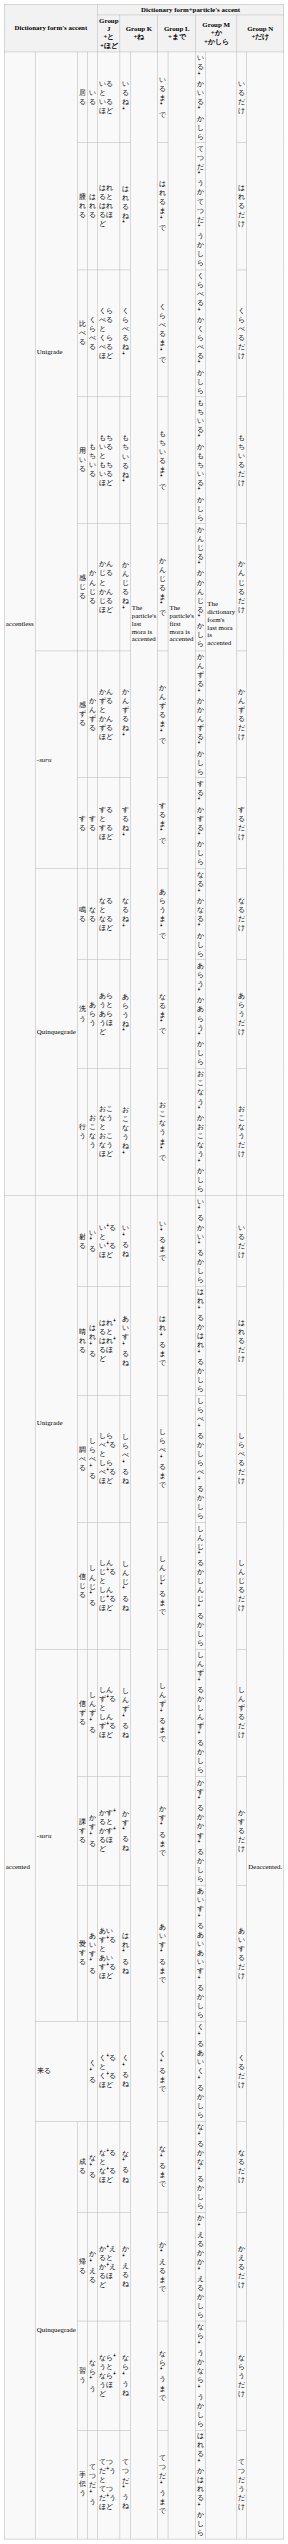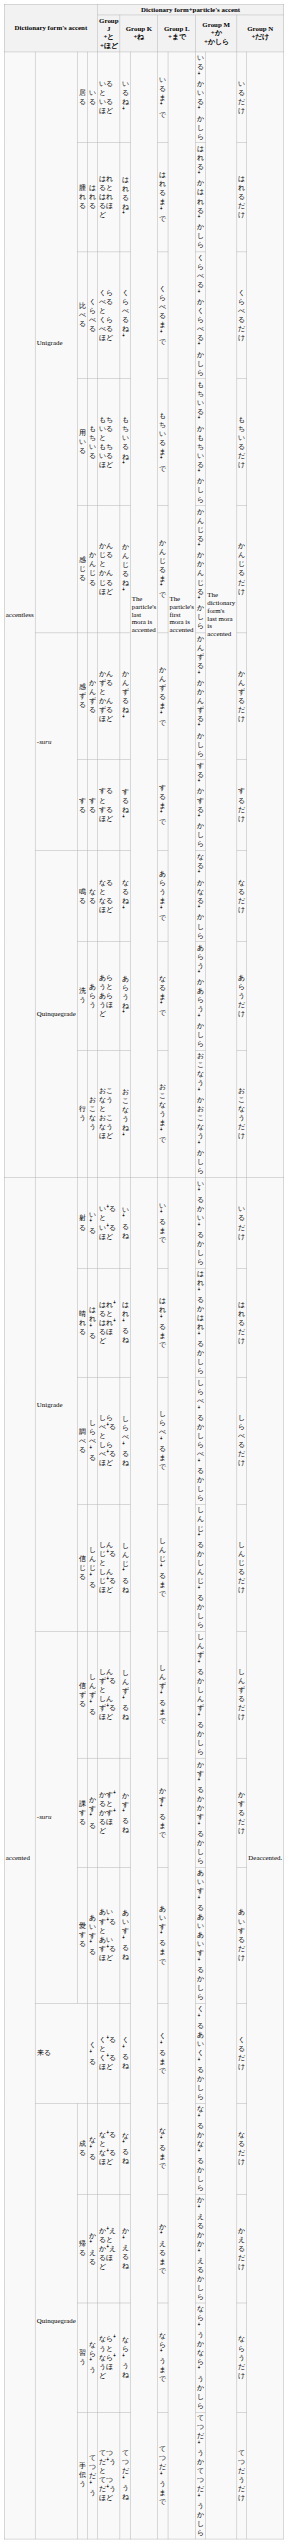(201, 206) てつだꜜうか てつだꜜうかしら -> (201, 197) はれるꜜか はれるꜜかしら
(125, 1340) あいすꜜるね -> (125, 1322) はれꜜるね
(125, 1953) はれꜜるね -> (125, 1935) あいすꜜるね
(201, 2484) はれるꜜか はれるꜜかしら -> (201, 2475) てつだꜜうか てつだꜜうかしら
